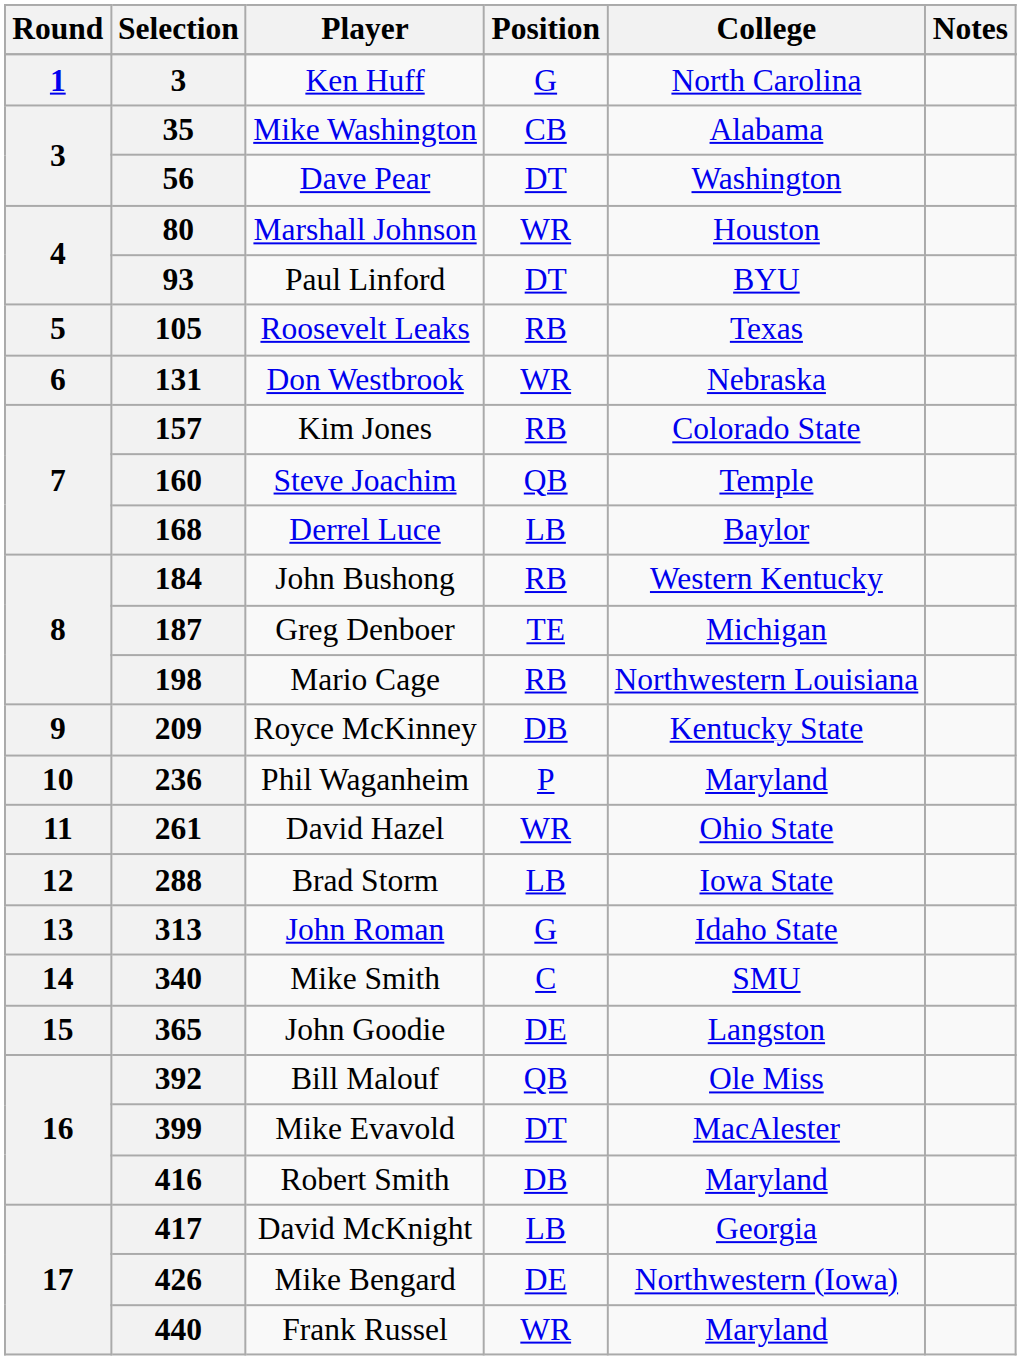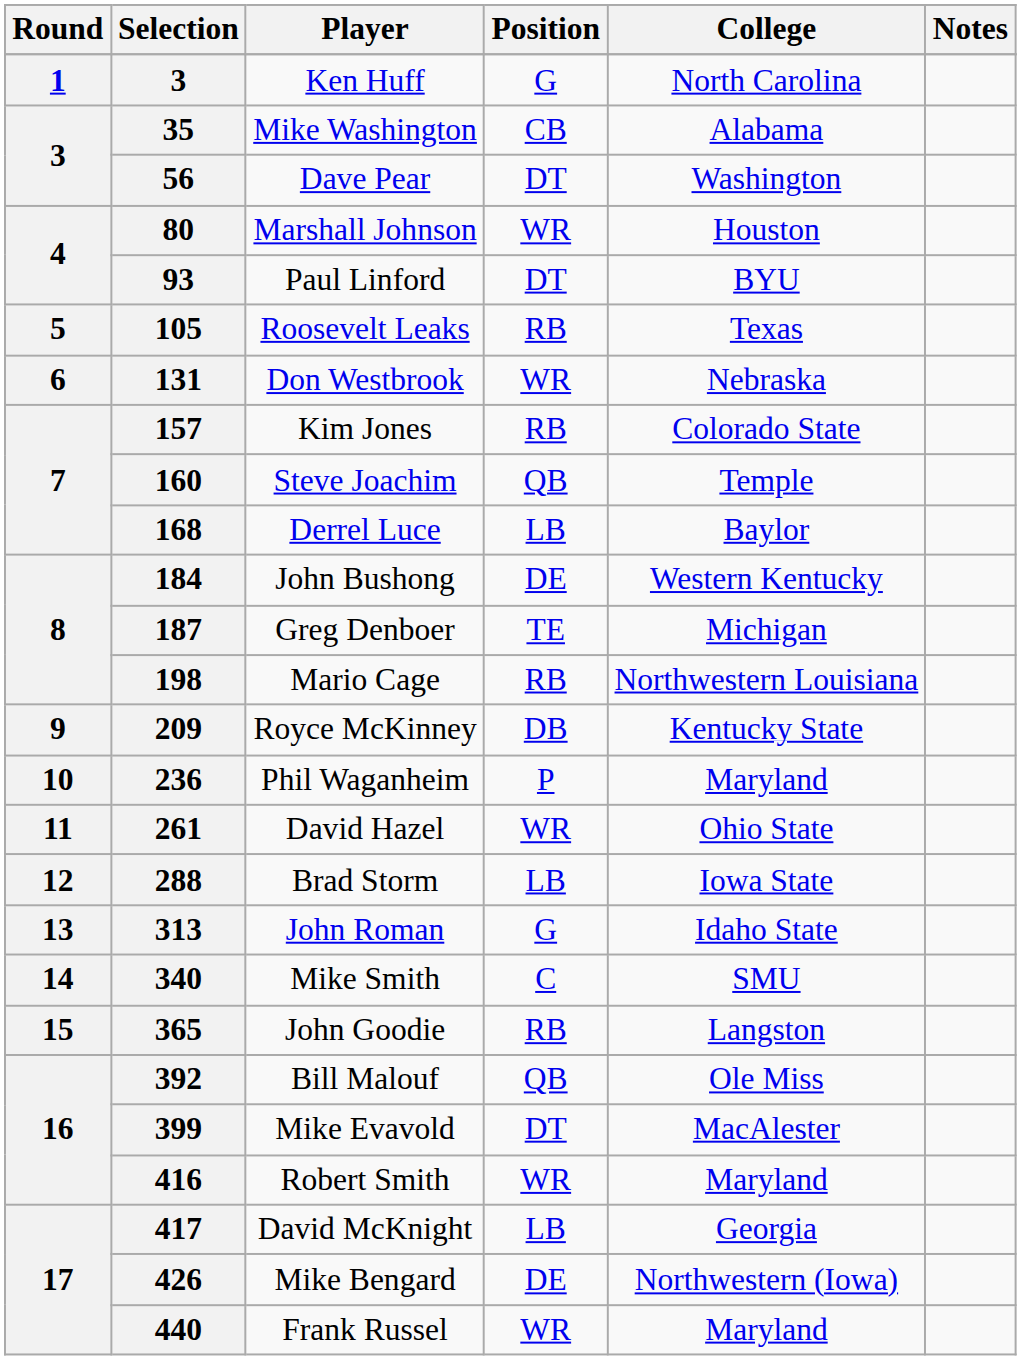(546, 579) RB -> (546, 579) DE
(546, 1029) DE -> (546, 1029) RB
(546, 1179) DB -> (546, 1179) WR
